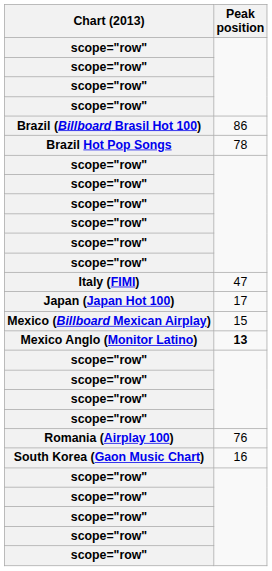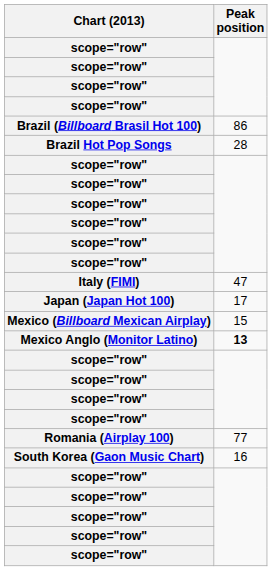(240, 145) 78 -> (240, 145) 28
(240, 438) 76 -> (240, 438) 77
